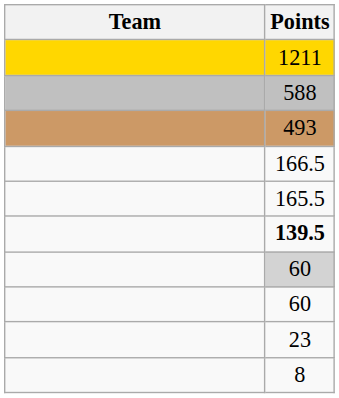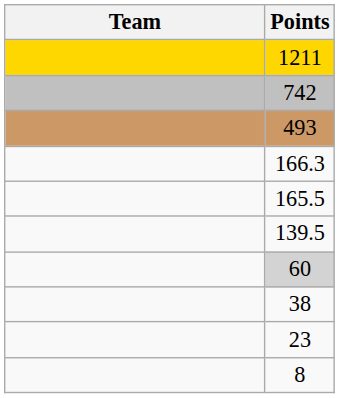(300, 92) 588 -> (300, 92) 742
(300, 163) 166.5 -> (300, 163) 166.3
(300, 233) bold -> (300, 233) normal
(300, 304) 60 -> (300, 304) 38
